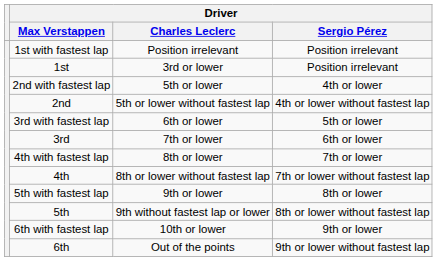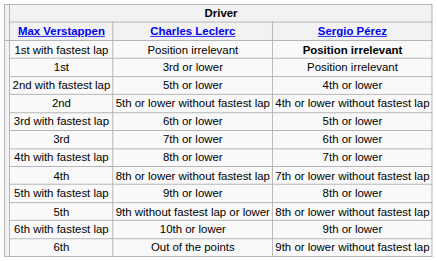(352, 49) normal -> (352, 49) bold
